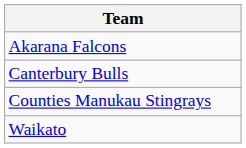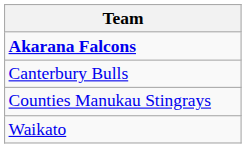(67, 45) normal -> (72, 45) bold
